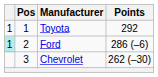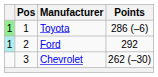(9, 28) no background -> (9, 28) lightgreen background
(130, 28) 292 -> (130, 28) 286 (–6)
(130, 44) 286 (–6) -> (130, 44) 292
